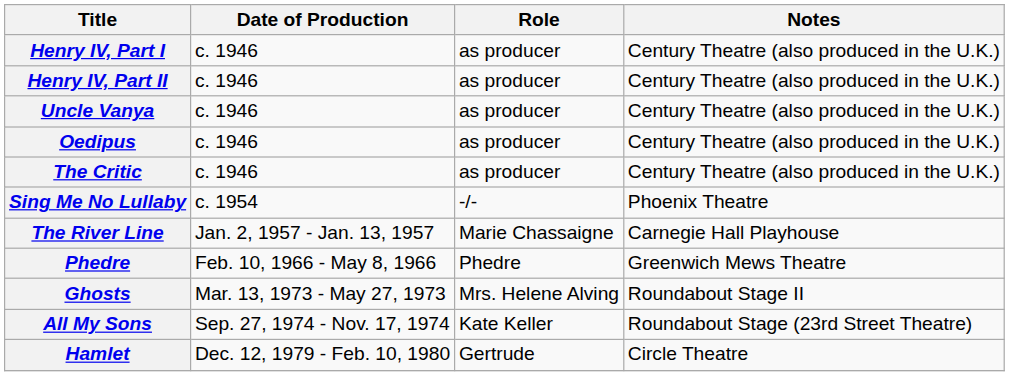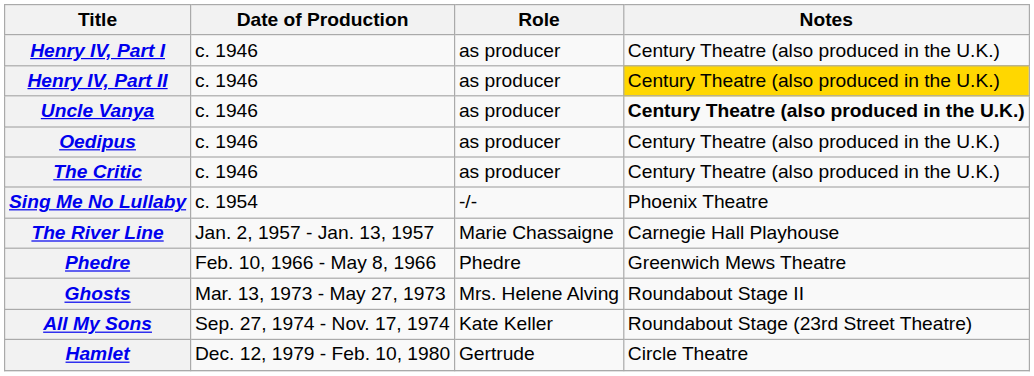(814, 80) no background -> (814, 80) gold background
(814, 111) normal -> (826, 111) bold
